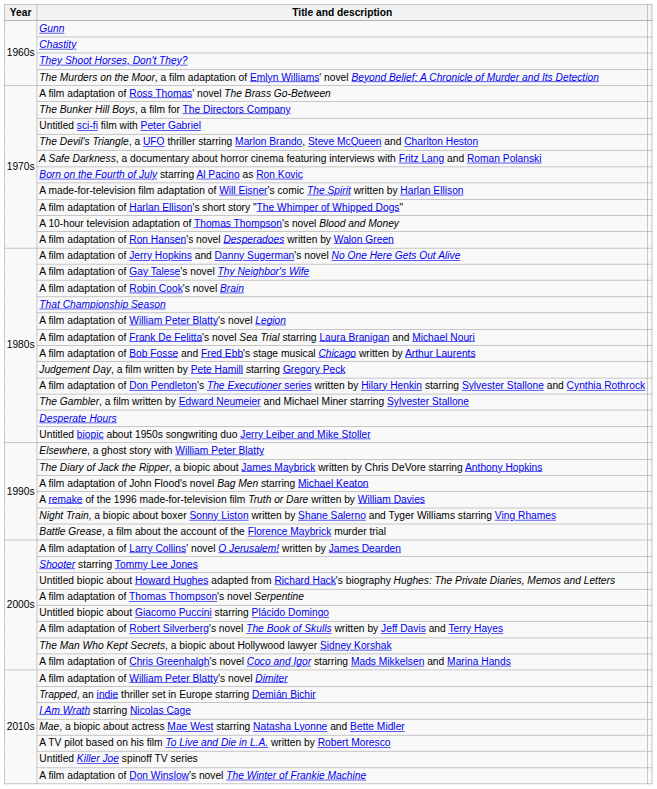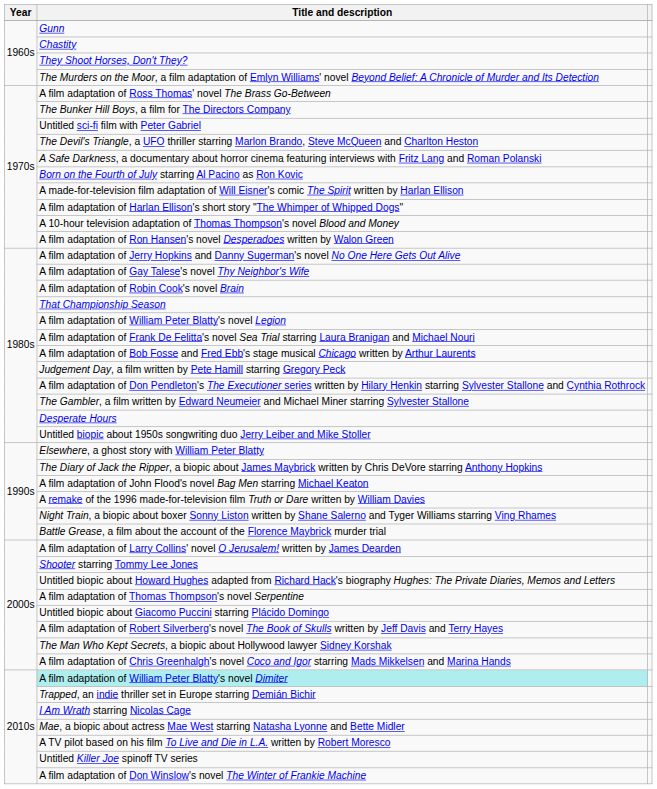(163, 678) no background -> (163, 678) paleturquoise background
